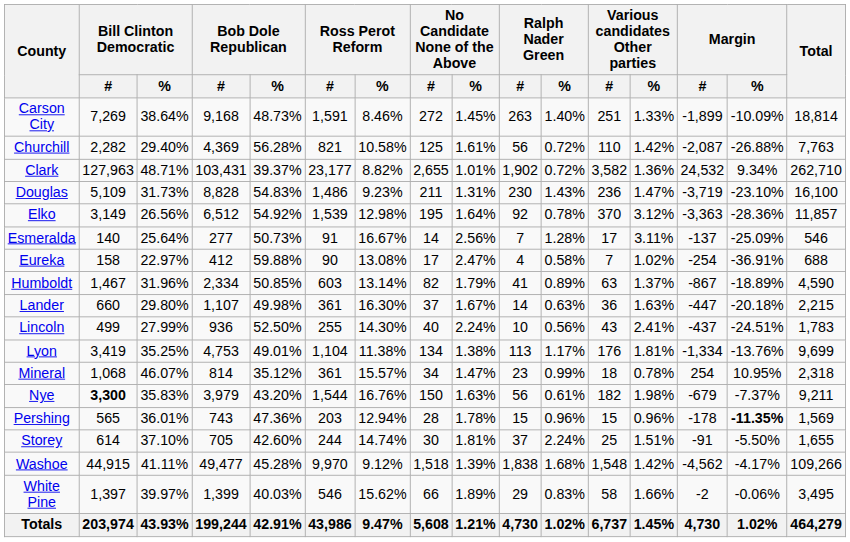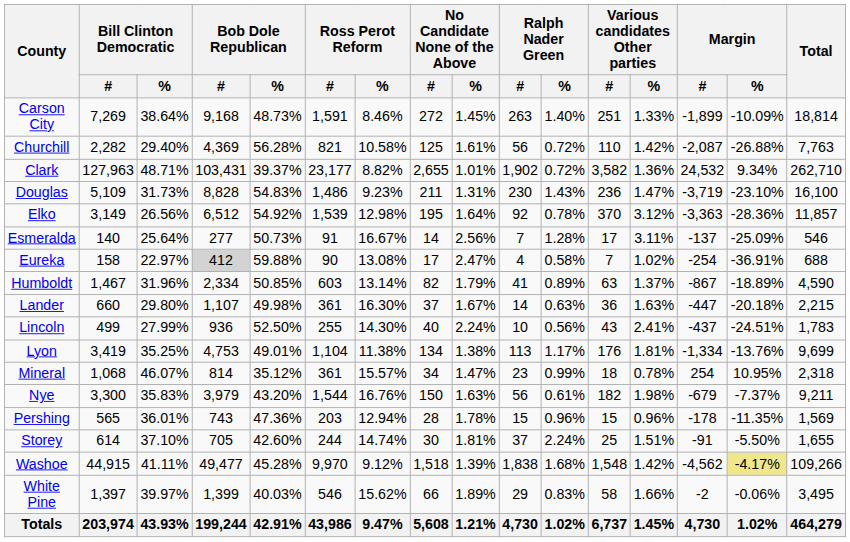(221, 260) no background -> (221, 260) lightgrey background
(108, 396) bold -> (108, 396) normal
(757, 418) bold -> (757, 418) normal
(757, 463) no background -> (757, 463) khaki background
